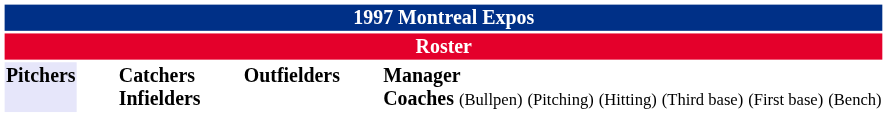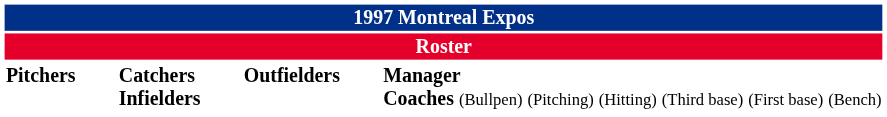(41, 75) lavender background -> (41, 75) no background
